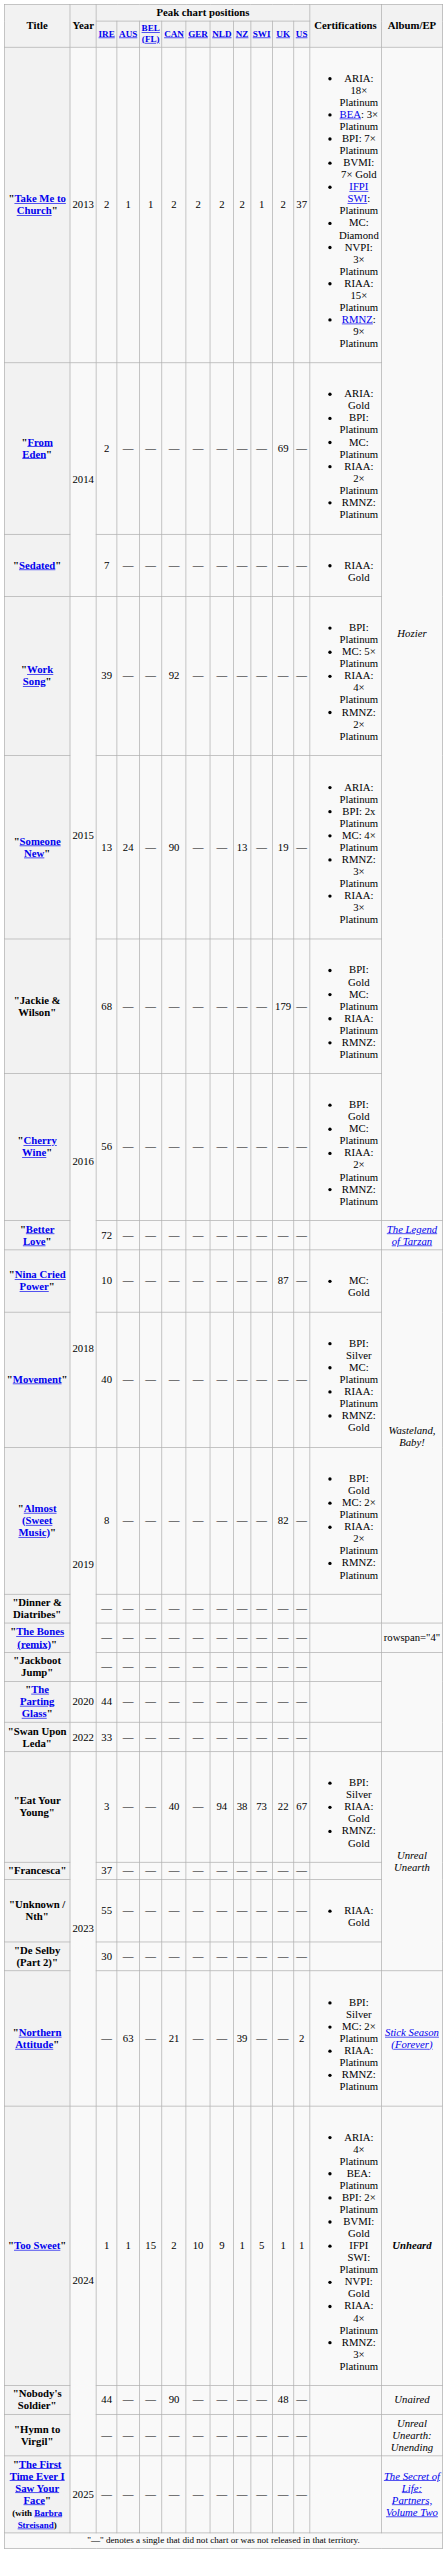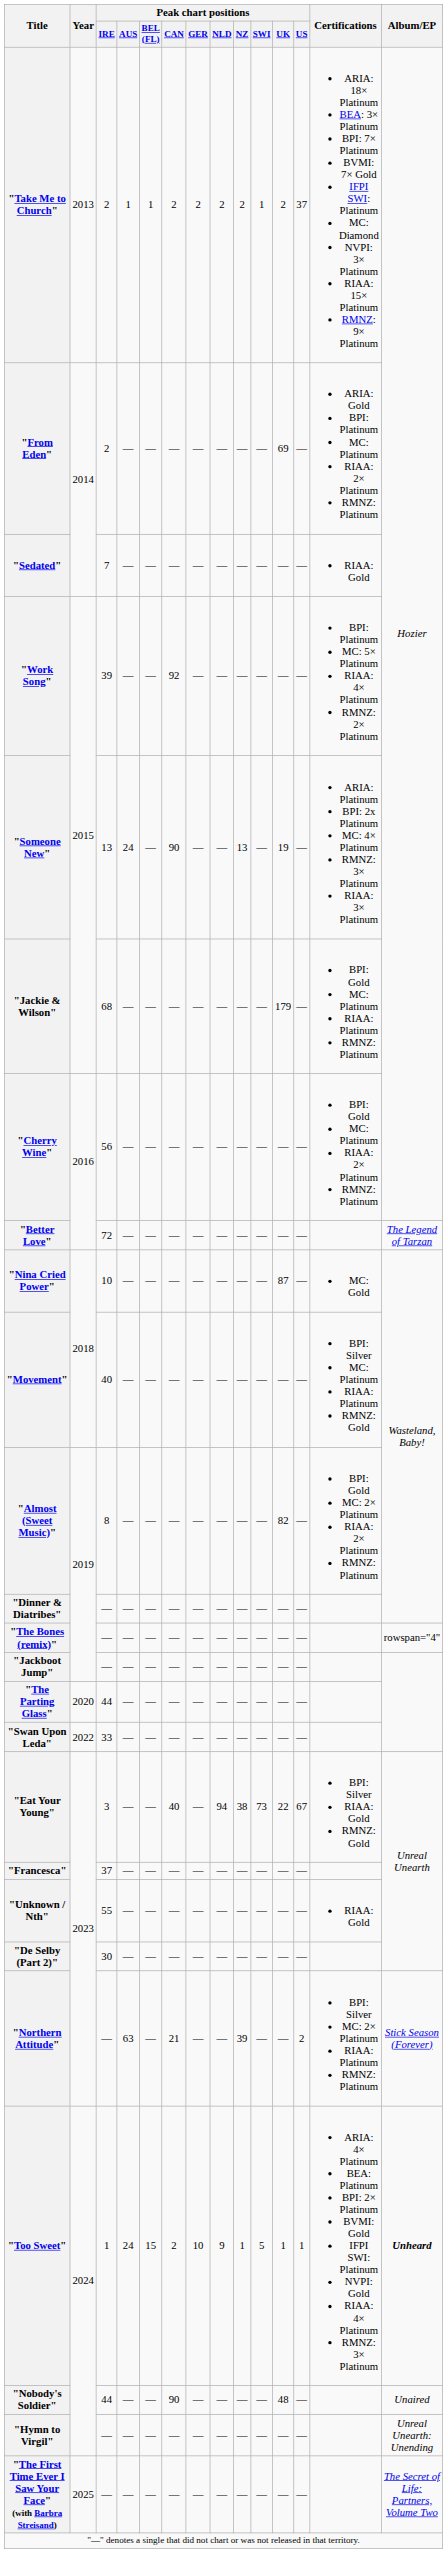(128, 2245) 1 -> (128, 2245) 24
